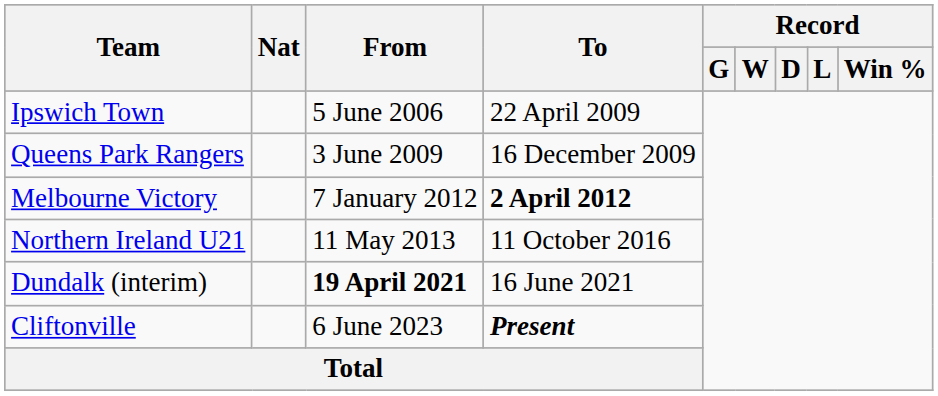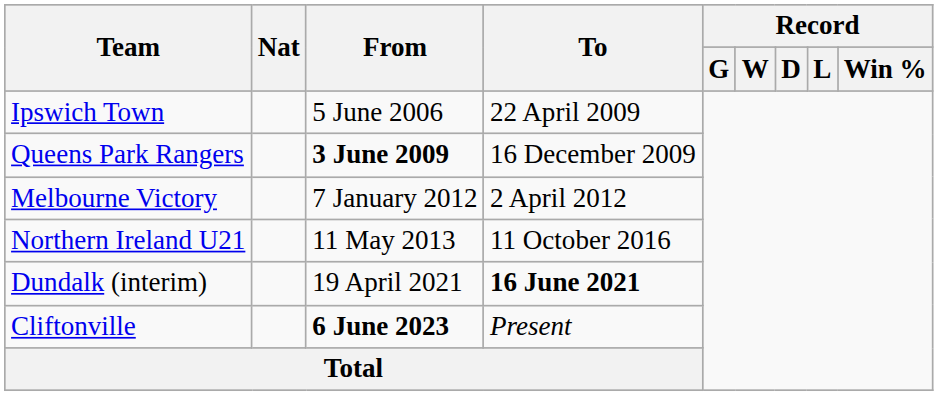(378, 154) normal -> (381, 154) bold
(561, 197) bold -> (558, 197) normal
(390, 283) bold -> (387, 283) normal
(562, 283) normal -> (565, 283) bold
(378, 326) normal -> (381, 326) bold
(532, 326) bold -> (531, 326) normal
